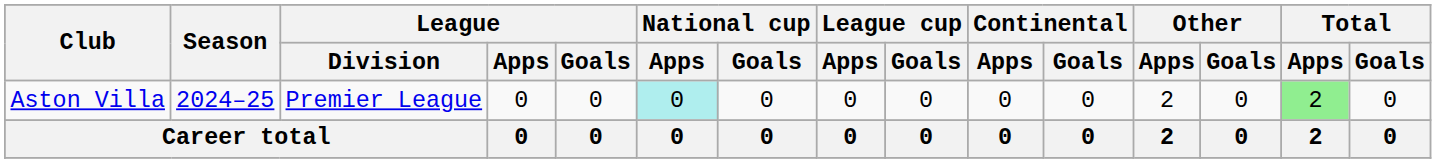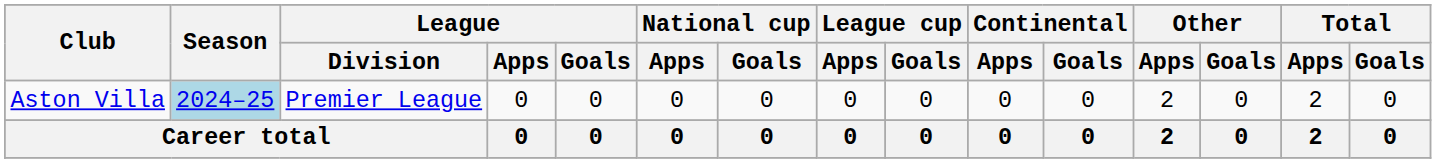(225, 100) no background -> (225, 100) lightblue background
(677, 100) paleturquoise background -> (677, 100) no background
(1316, 100) lightgreen background -> (1316, 100) no background
